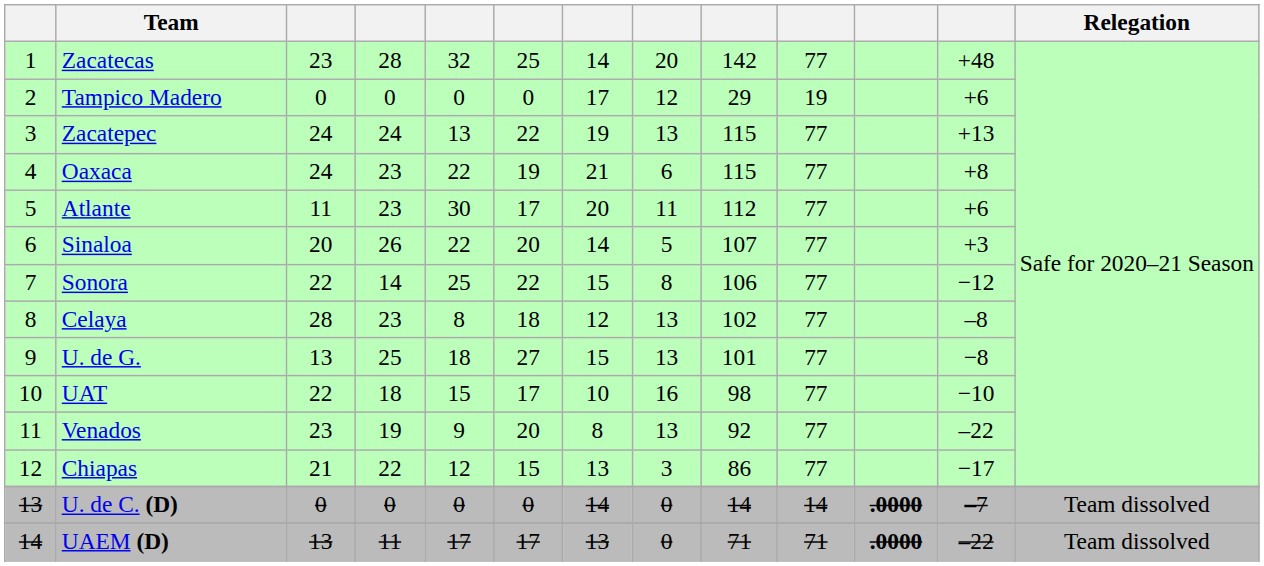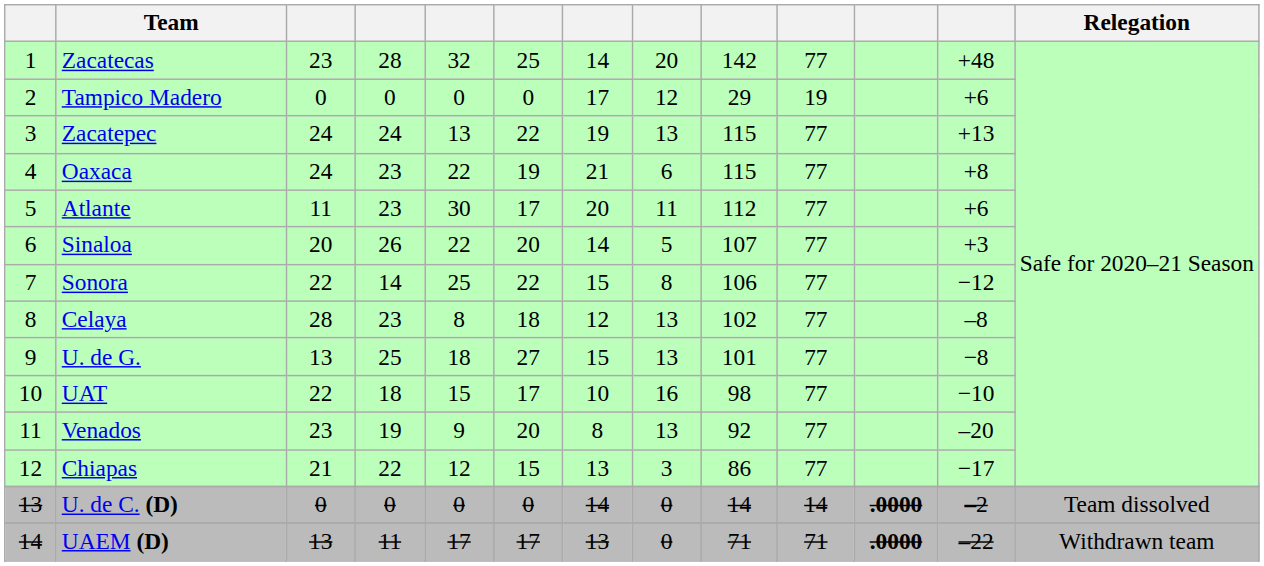(976, 430) –22 -> (976, 430) –20
(976, 504) –7 -> (976, 504) –2
(1137, 541) Team dissolved -> (1137, 541) Withdrawn team
